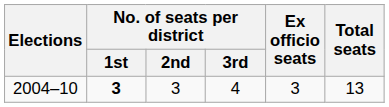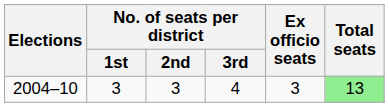(116, 89) bold -> (116, 89) normal
(355, 89) no background -> (355, 89) lightgreen background
